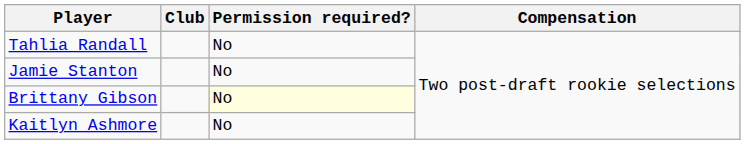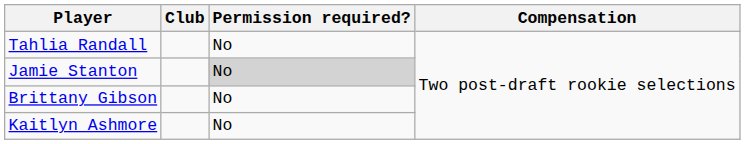(222, 72) no background -> (222, 72) lightgrey background
(222, 99) lightyellow background -> (222, 99) no background
